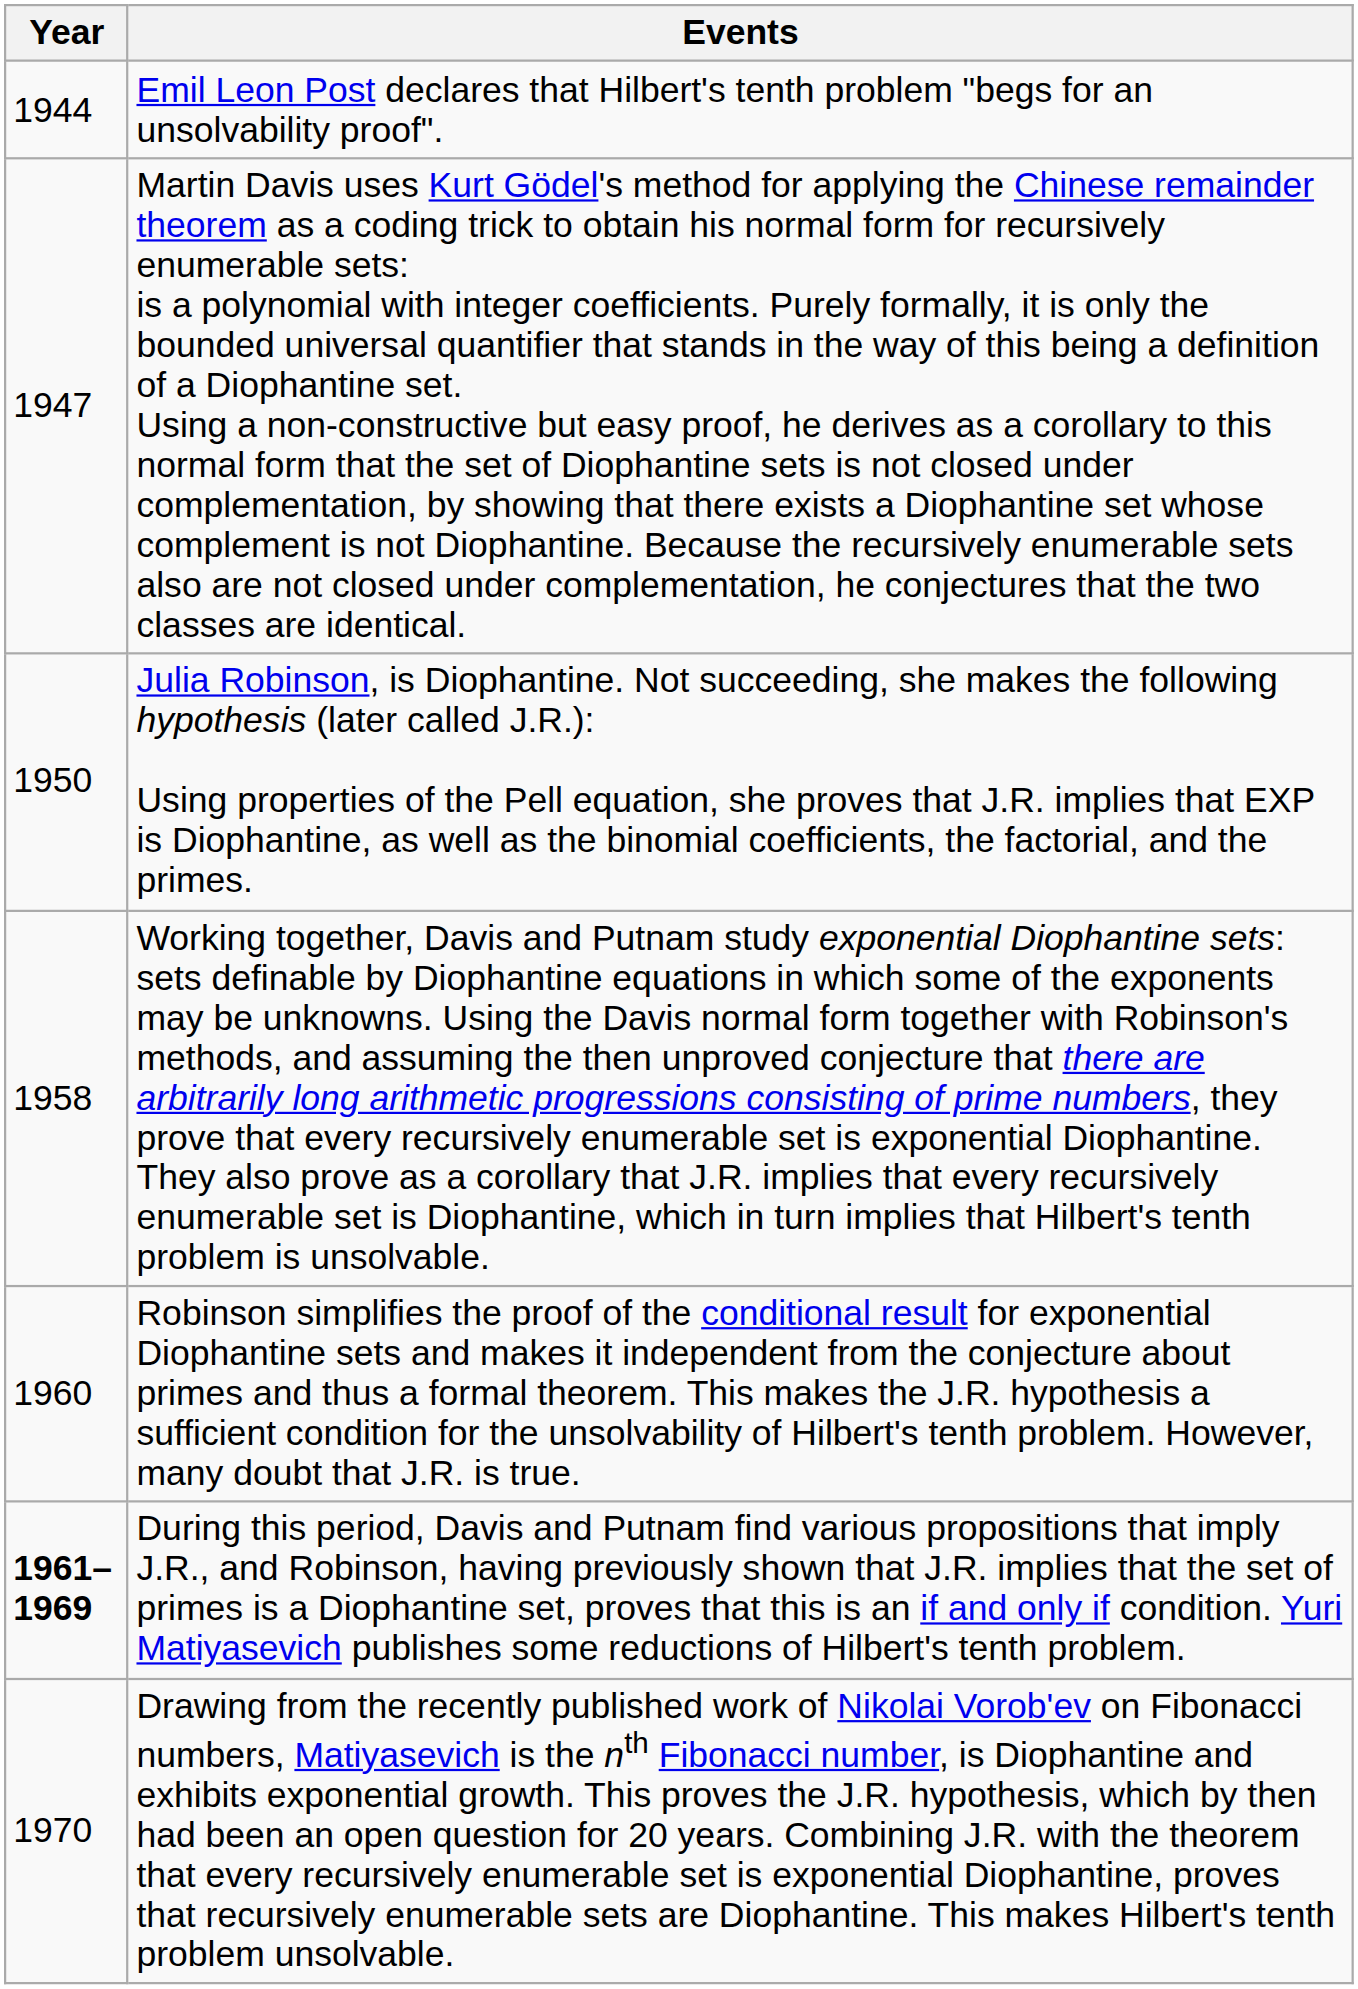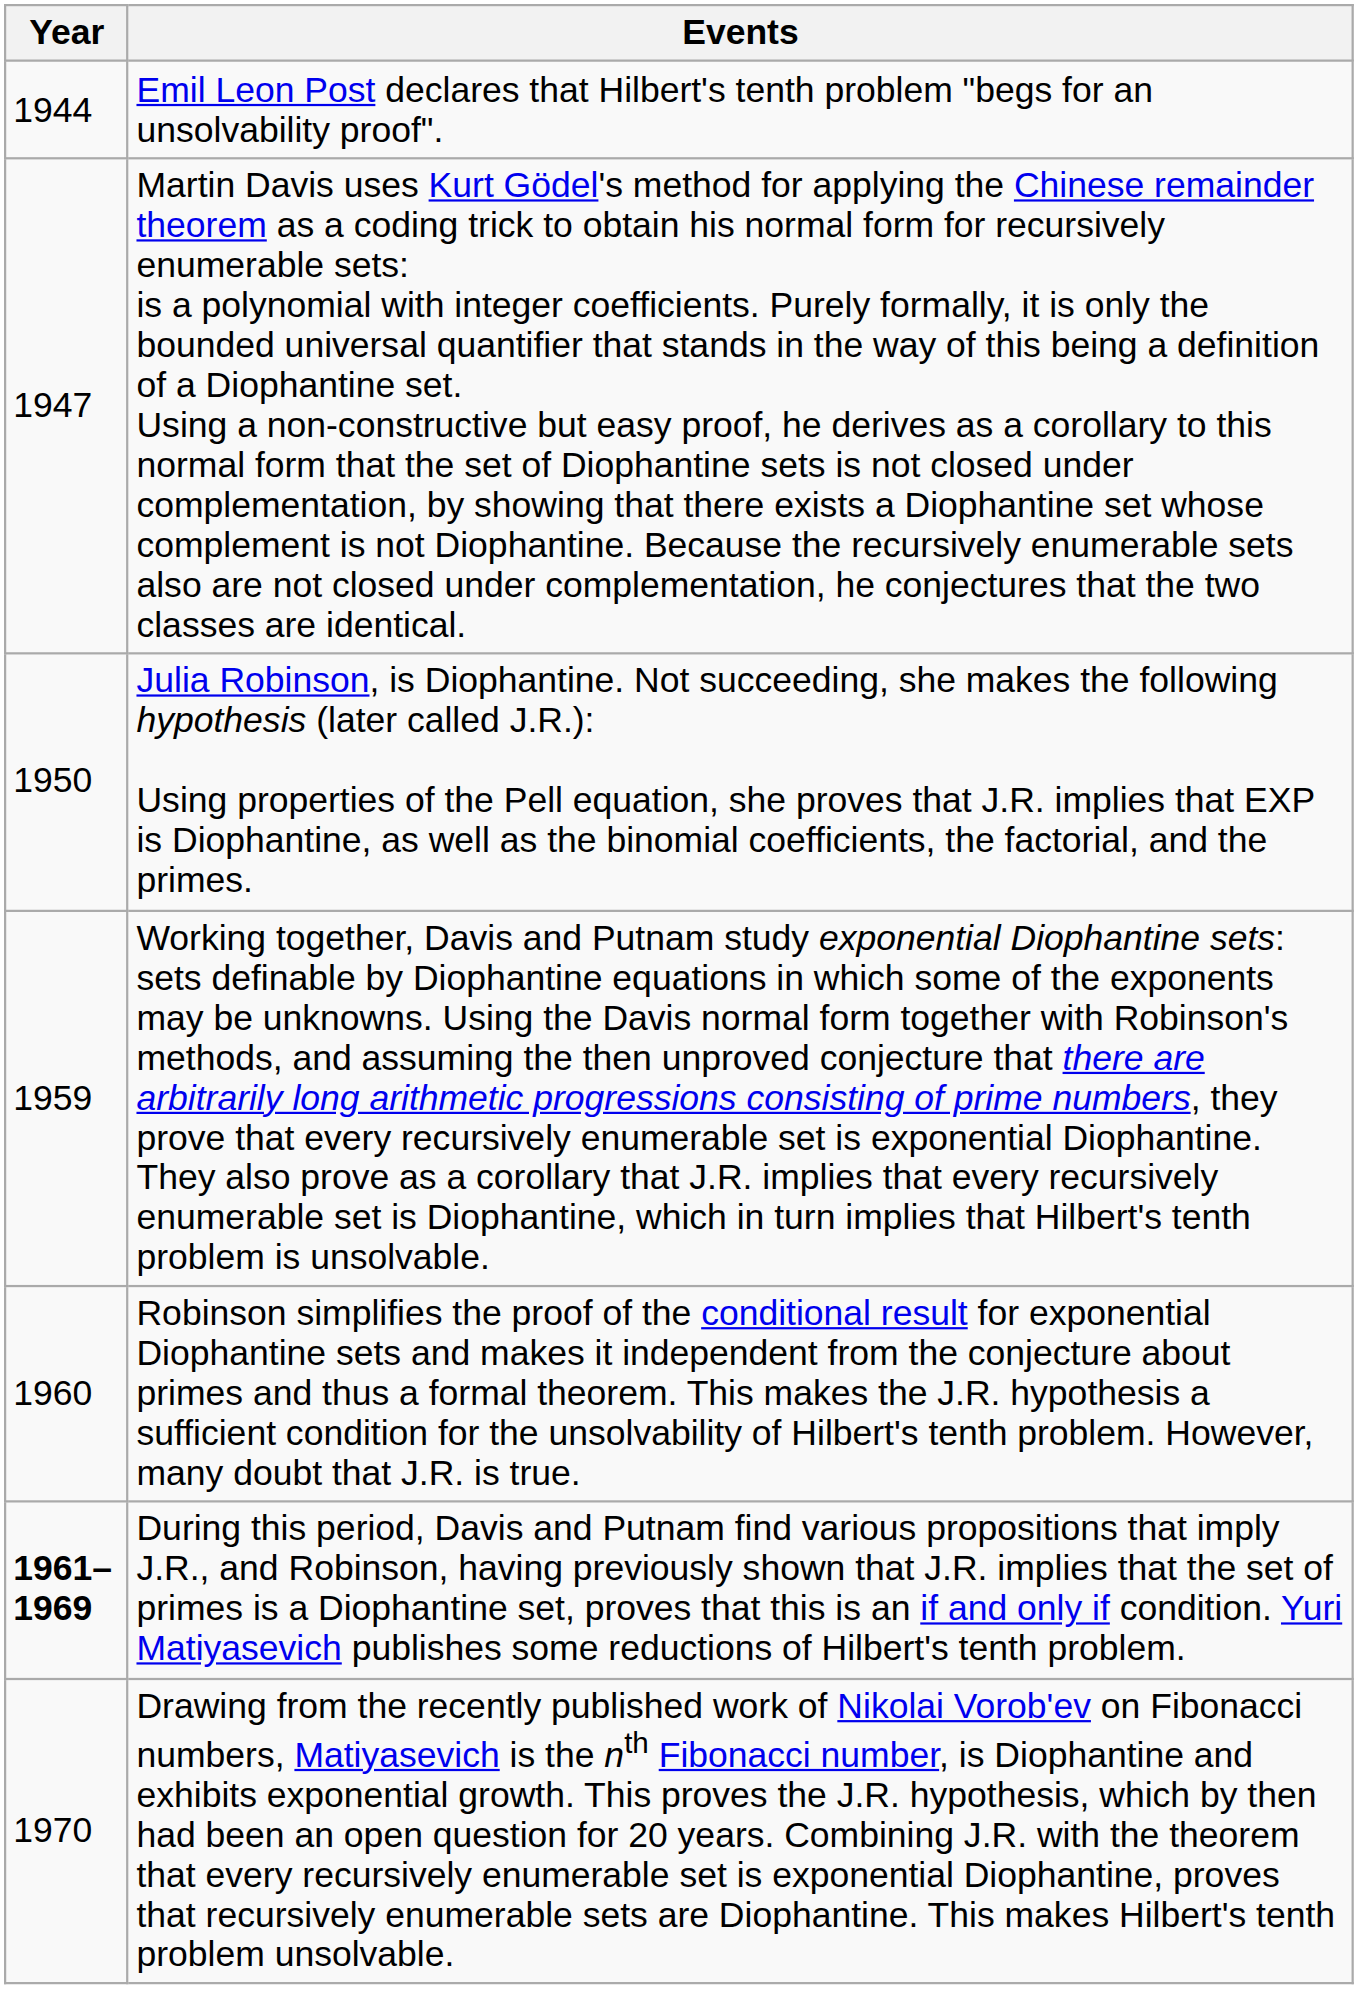(53, 1097) 1958 -> (53, 1097) 1959
